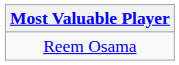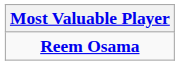(90, 45) normal -> (90, 45) bold
